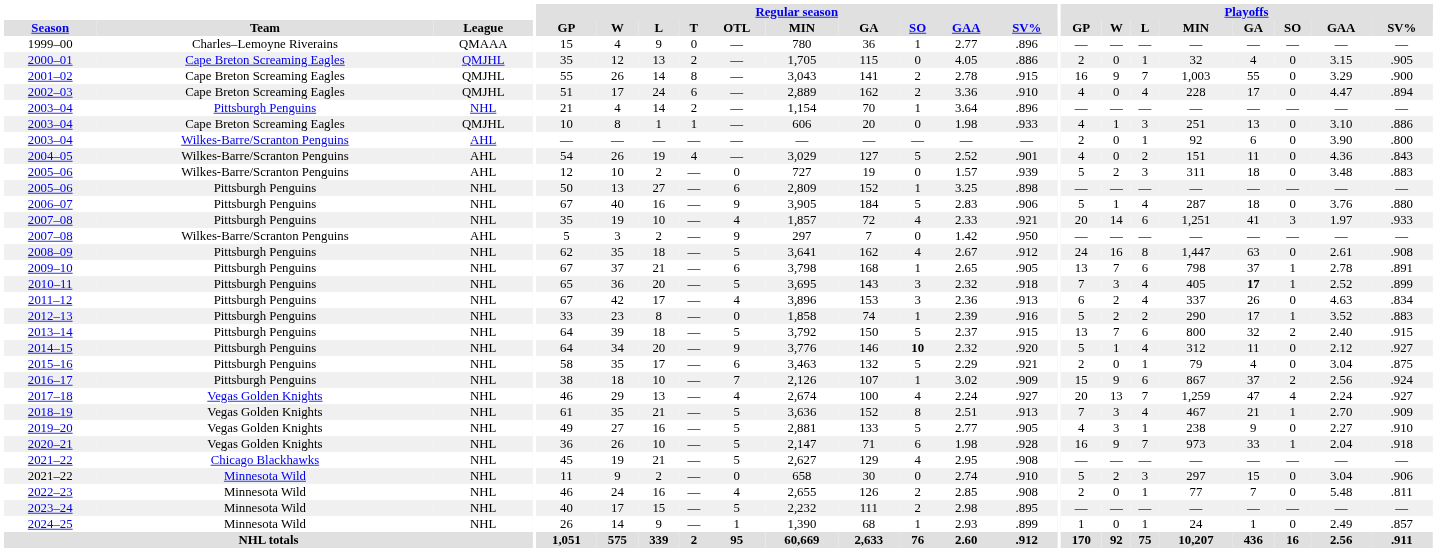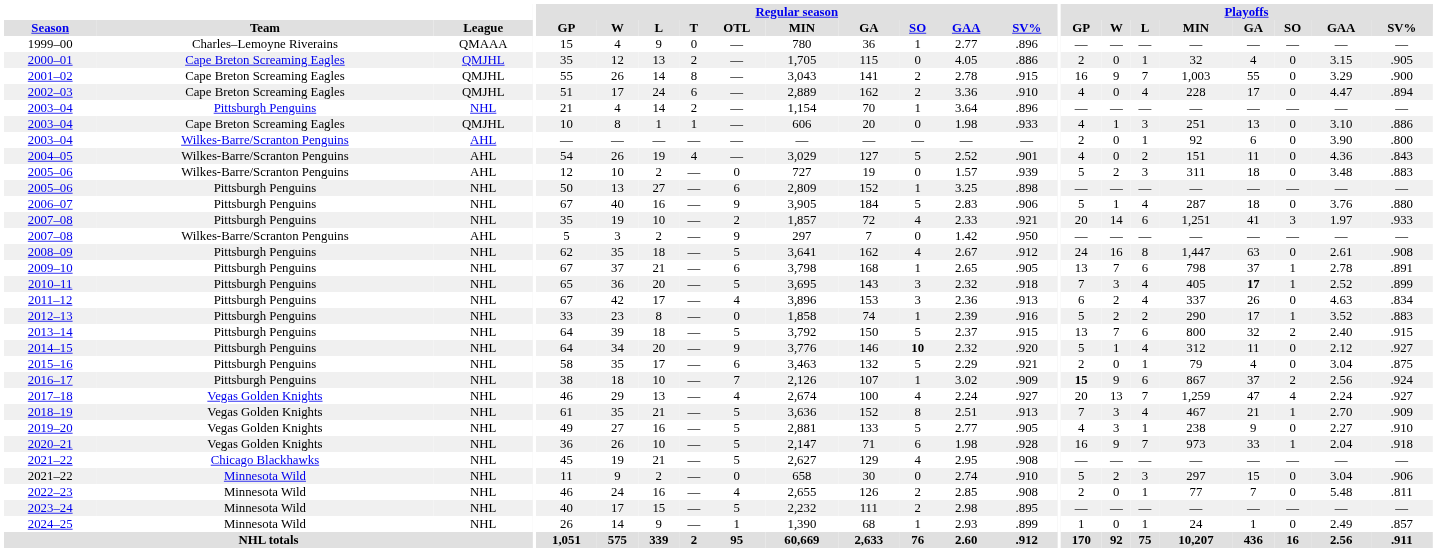(737, 220) 4 -> (737, 220) 2
(1081, 380) normal -> (1081, 380) bold
